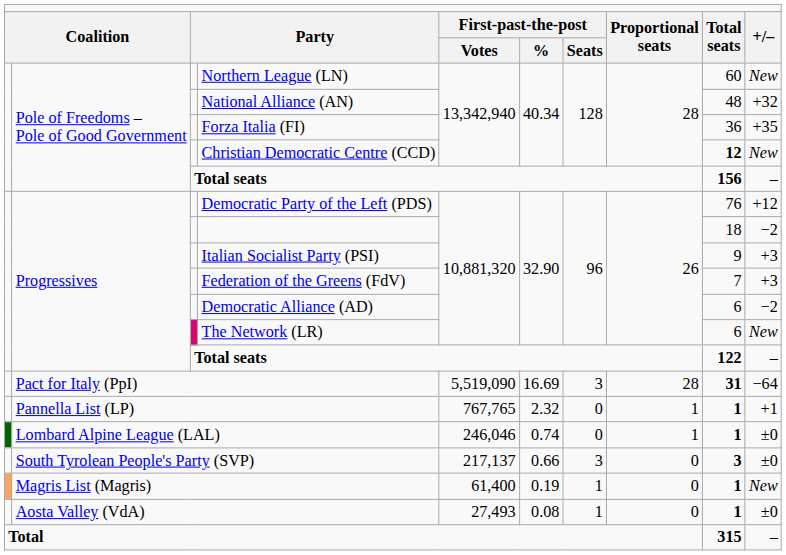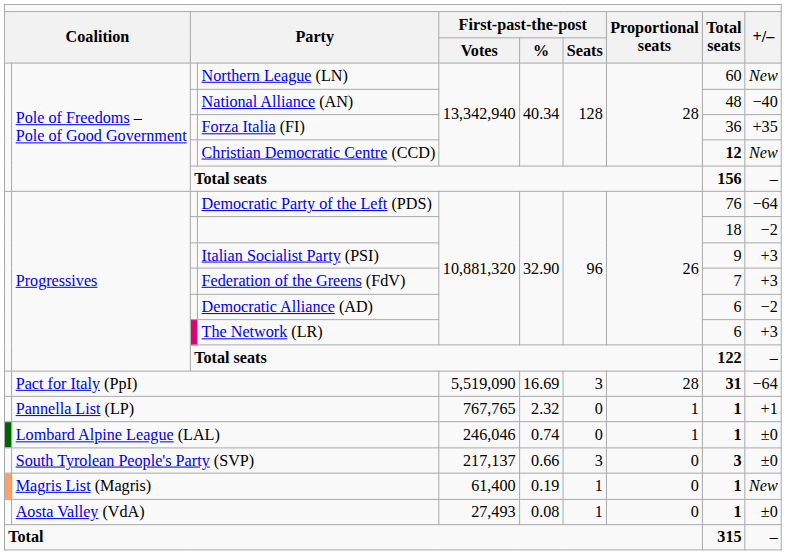(765, 101) +32 -> (765, 101) −40
(765, 204) +12 -> (765, 204) −64
(763, 332) New -> (769, 332) +3
